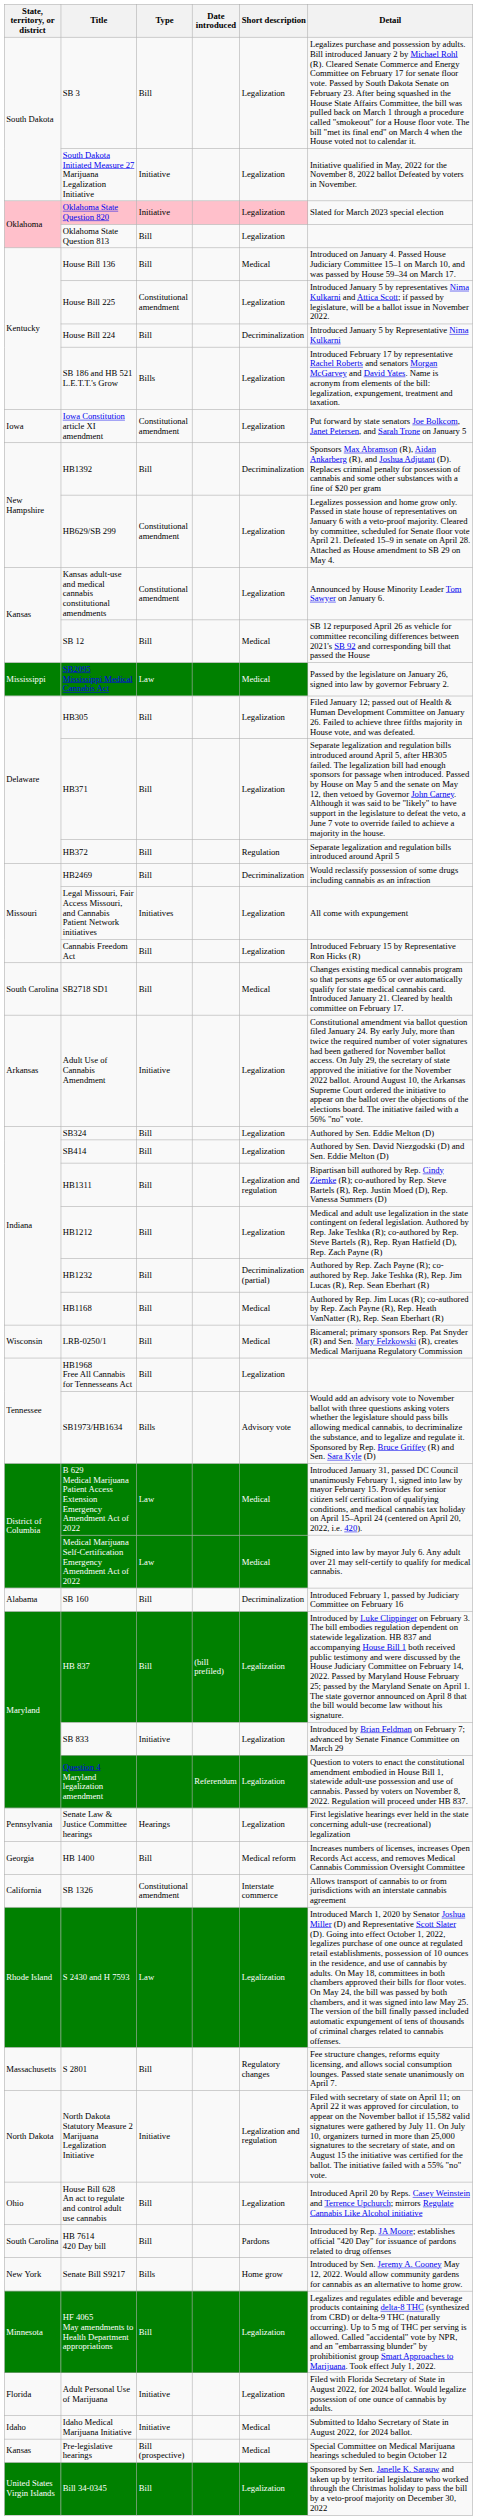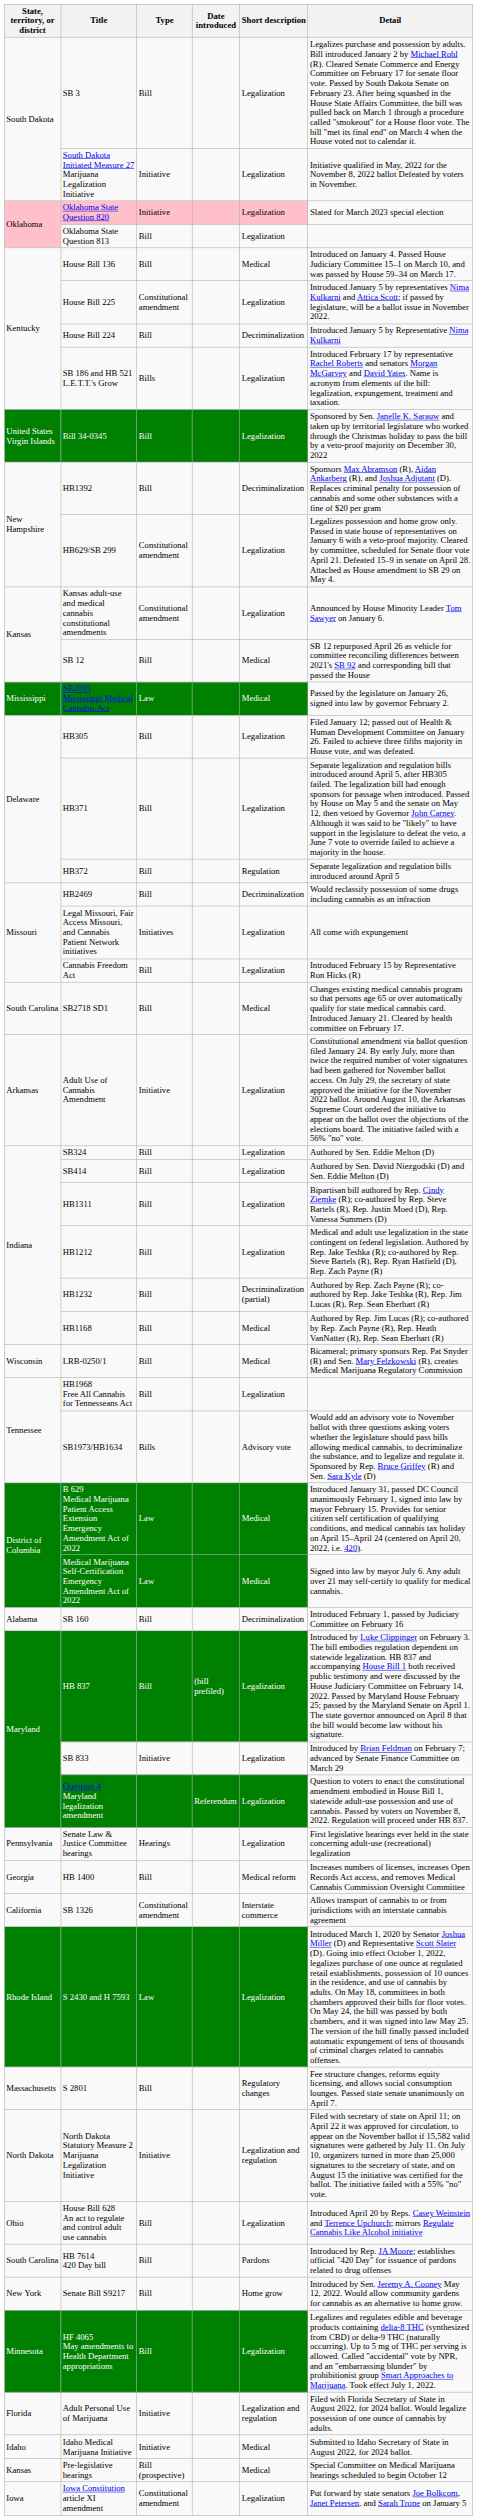rows swapped: (94, 426) <-> (85, 2488)
(271, 1184) Legalization and regulation -> (263, 1204) Legalization
(147, 2274) Bills -> (145, 2294) Bill
(263, 2394) Legalization -> (271, 2413) Legalization and regulation
